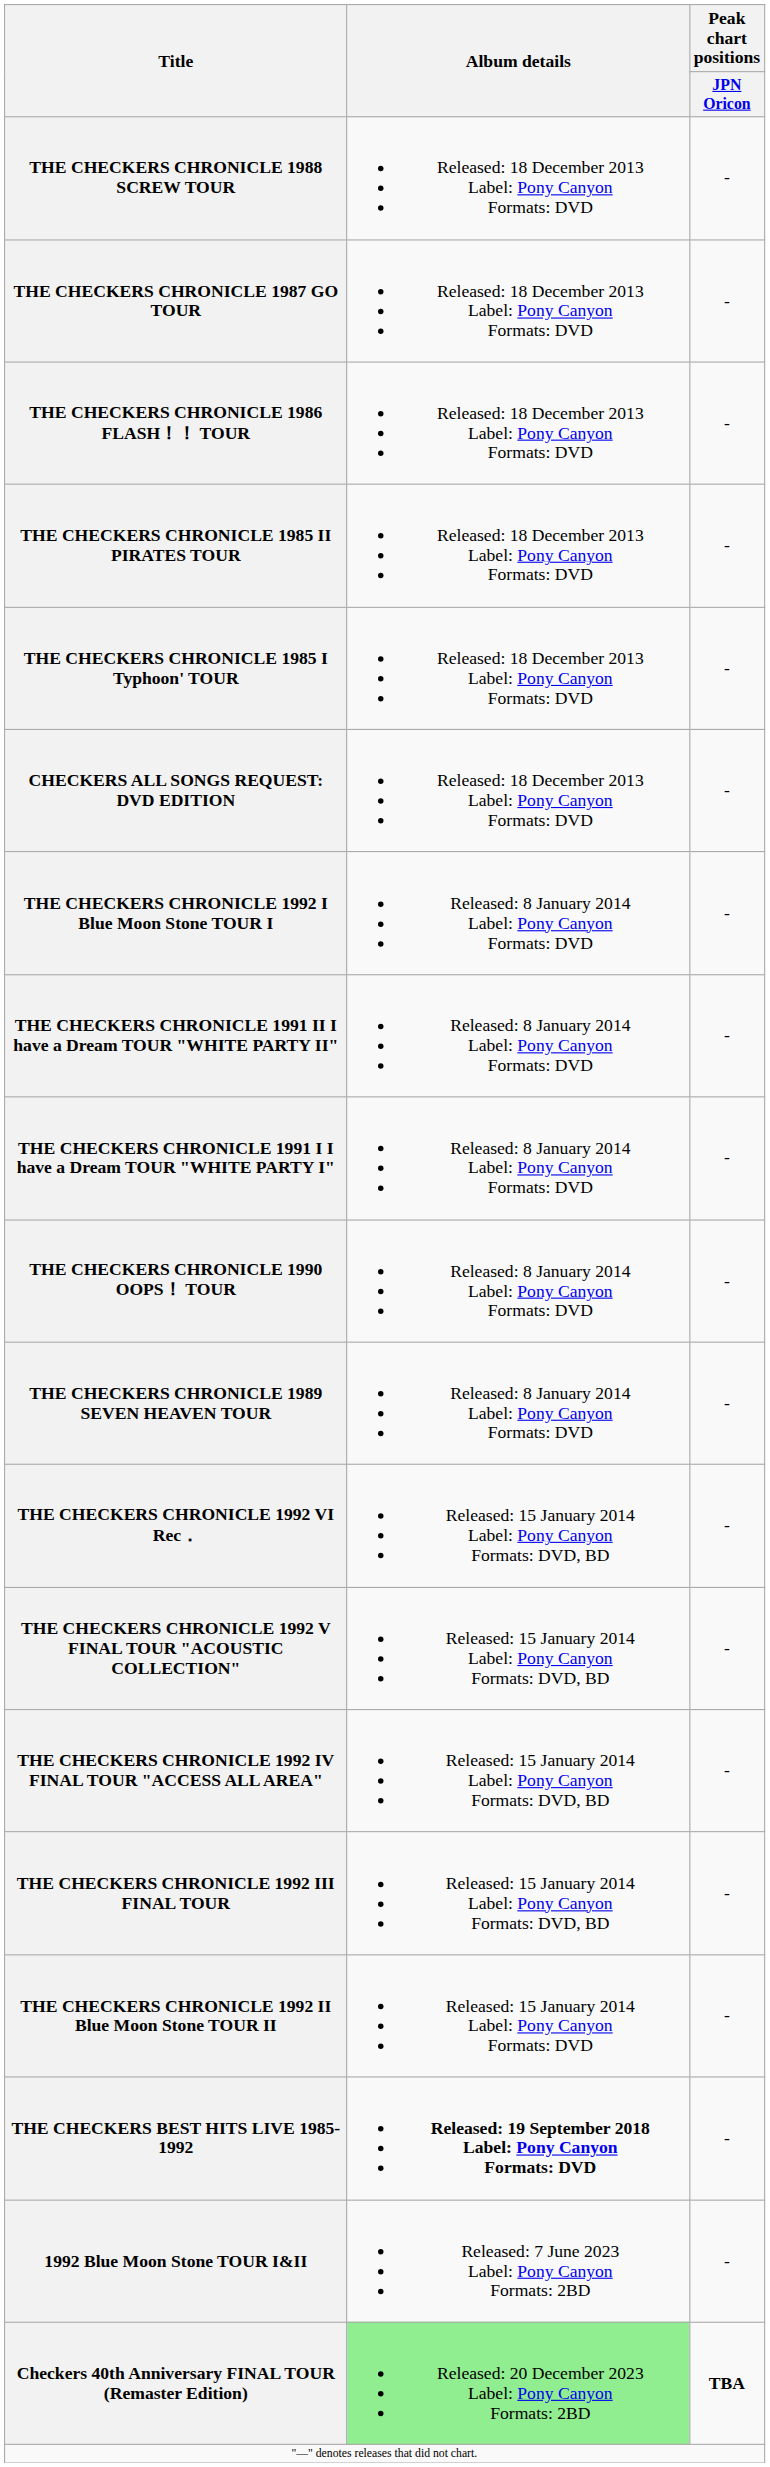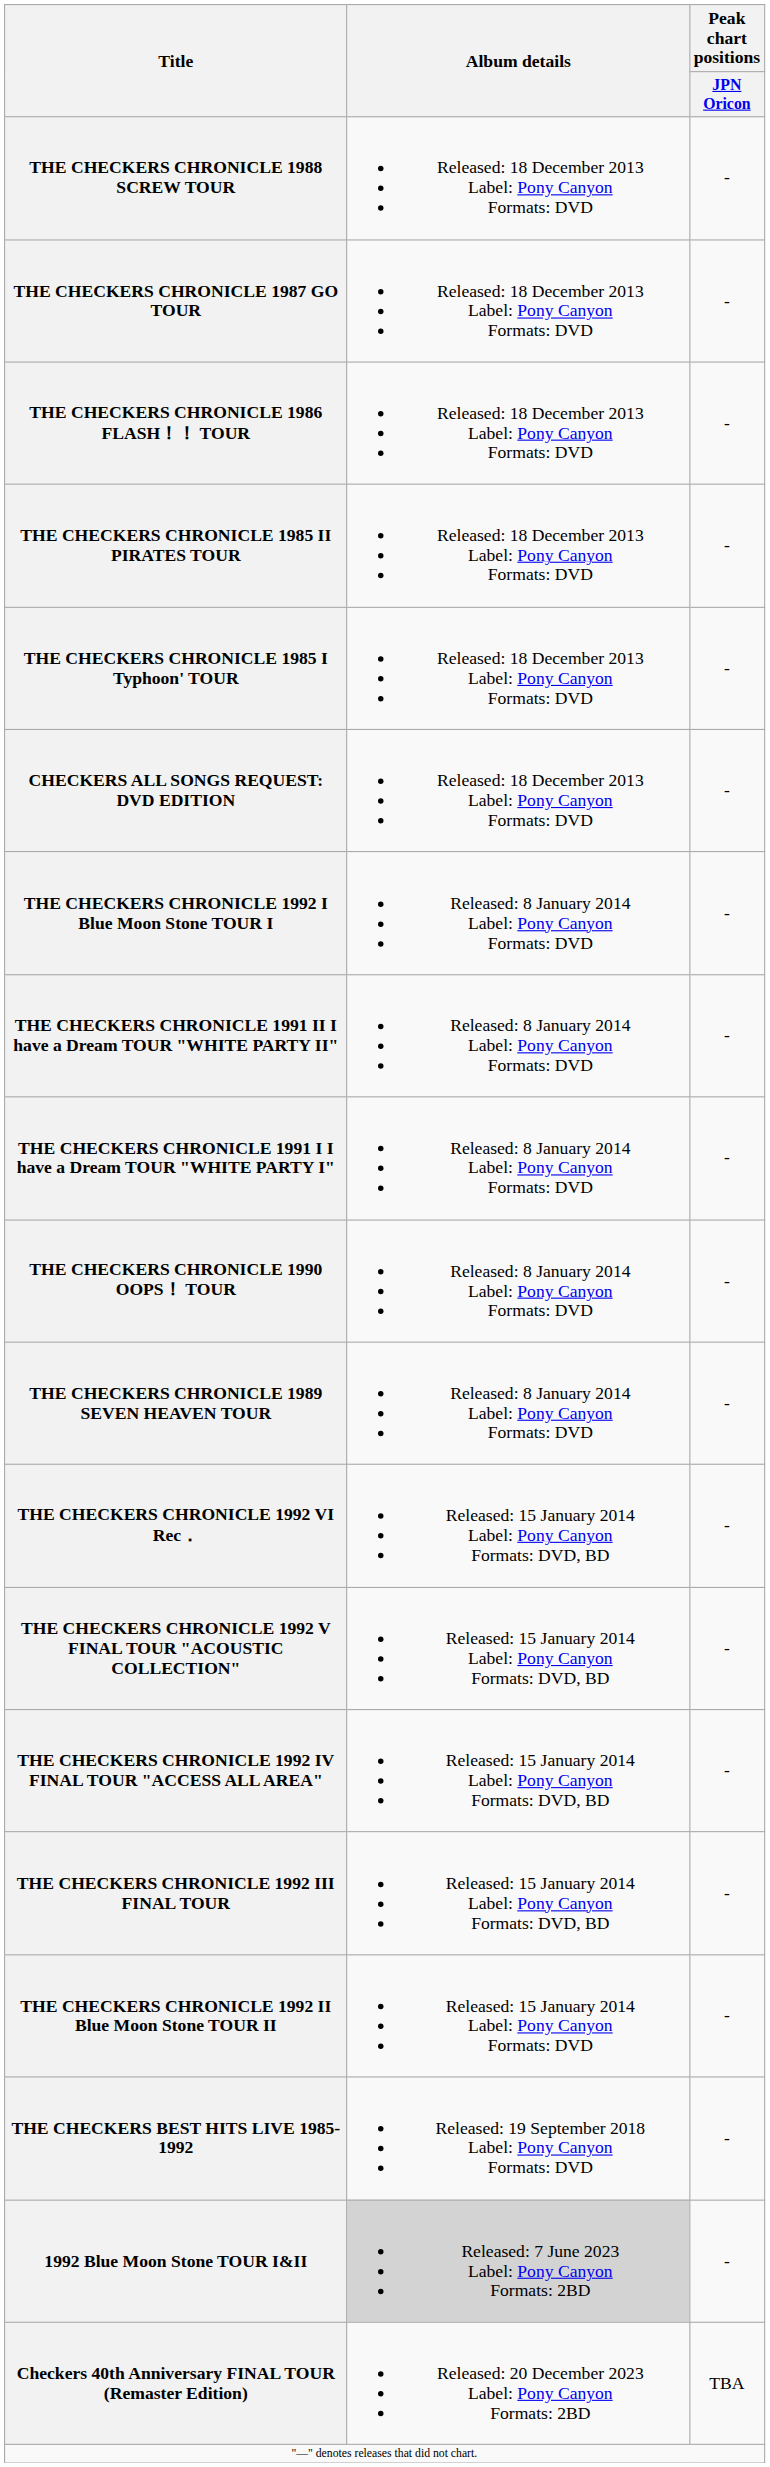(518, 2148) bold -> (518, 2148) normal
(518, 2271) no background -> (518, 2271) lightgrey background
(518, 2393) lightgreen background -> (518, 2393) no background
(727, 2383) bold -> (727, 2383) normal
